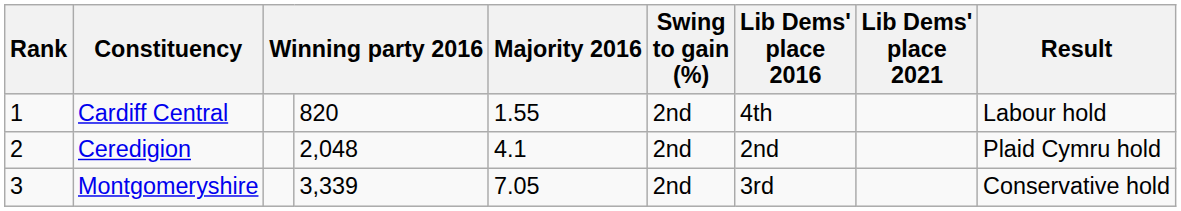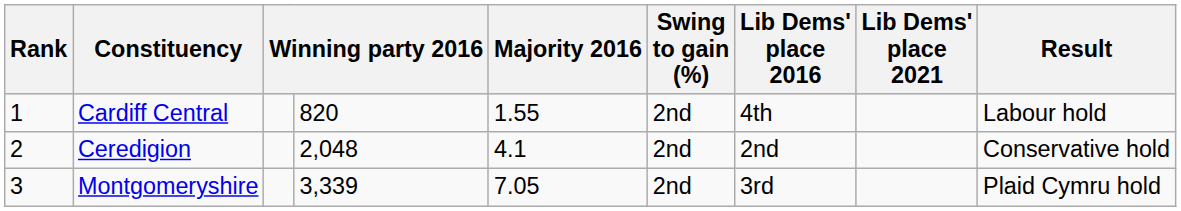(1072, 149) Plaid Cymru hold -> (1077, 149) Conservative hold
(1077, 186) Conservative hold -> (1072, 186) Plaid Cymru hold
